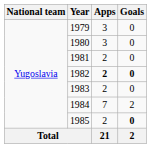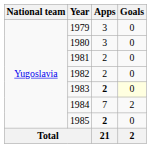(105, 74) bold -> (105, 74) normal
(132, 74) bold -> (132, 74) normal
(105, 89) normal -> (105, 89) bold
(132, 89) no background -> (132, 89) lightyellow background
(105, 120) normal -> (105, 120) bold
(132, 120) bold -> (132, 120) normal
